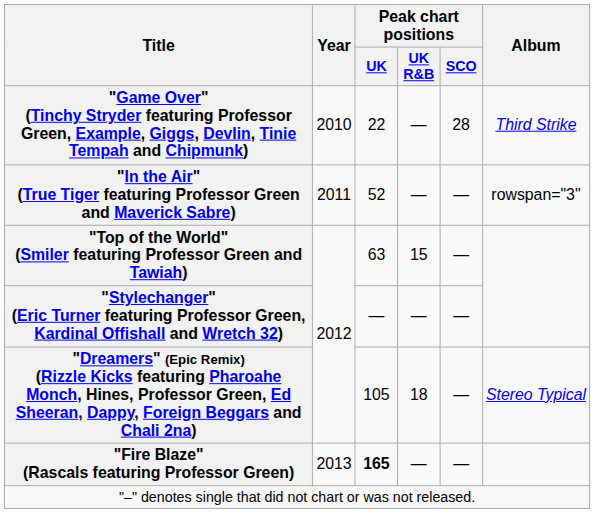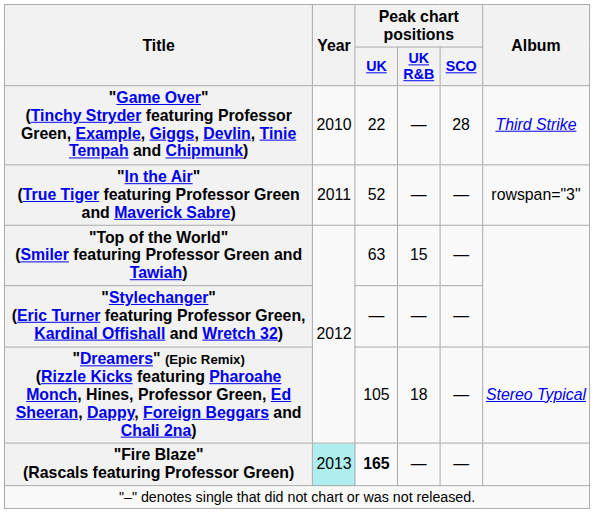(334, 464) no background -> (334, 464) paleturquoise background
